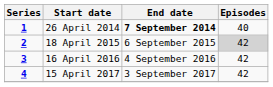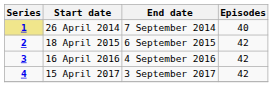(24, 28) no background -> (24, 28) khaki background
(170, 28) bold -> (170, 28) normal
(243, 43) lightgrey background -> (243, 43) no background
